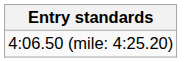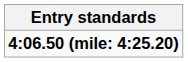(91, 43) normal -> (94, 43) bold
